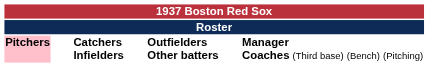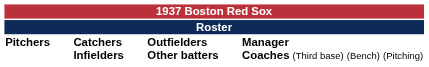(28, 42) pink background -> (28, 42) no background
